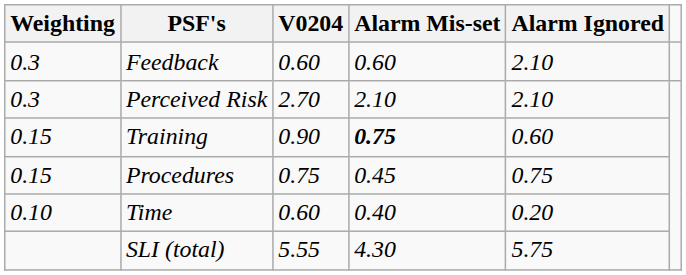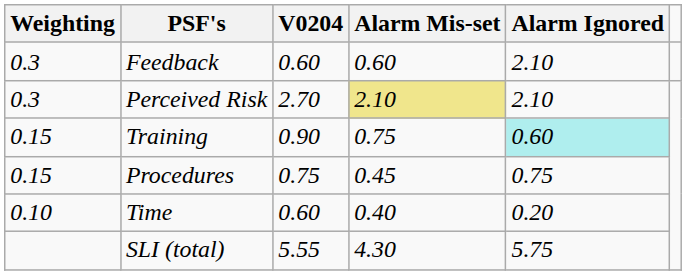(375, 99) no background -> (375, 99) khaki background
(375, 136) bold -> (375, 136) normal
(532, 136) no background -> (532, 136) paleturquoise background
